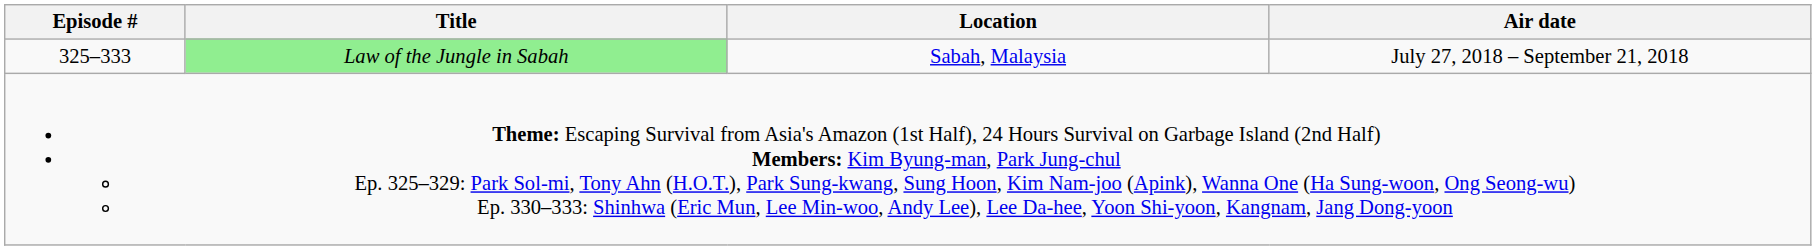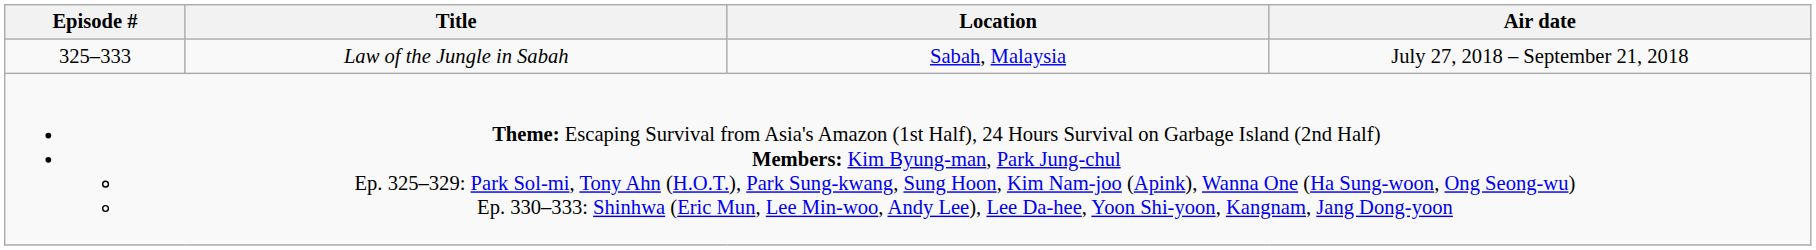(456, 55) lightgreen background -> (456, 55) no background
